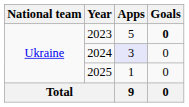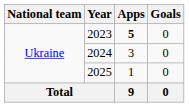(131, 33) normal -> (131, 33) bold
(166, 33) bold -> (166, 33) normal
(131, 53) lavender background -> (131, 53) no background
